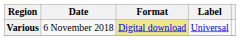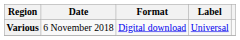(152, 27) khaki background -> (152, 27) no background
